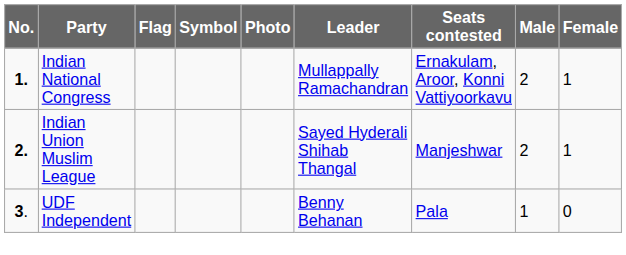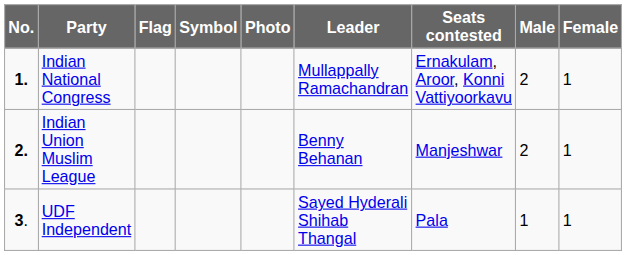(353, 150) Sayed Hyderali Shihab Thangal -> (330, 150) Benny Behanan
(330, 211) Benny Behanan -> (353, 220) Sayed Hyderali Shihab Thangal
(567, 211) 0 -> (567, 220) 1
